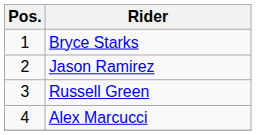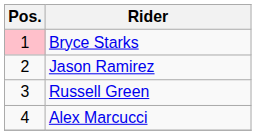(25, 42) no background -> (25, 42) pink background
